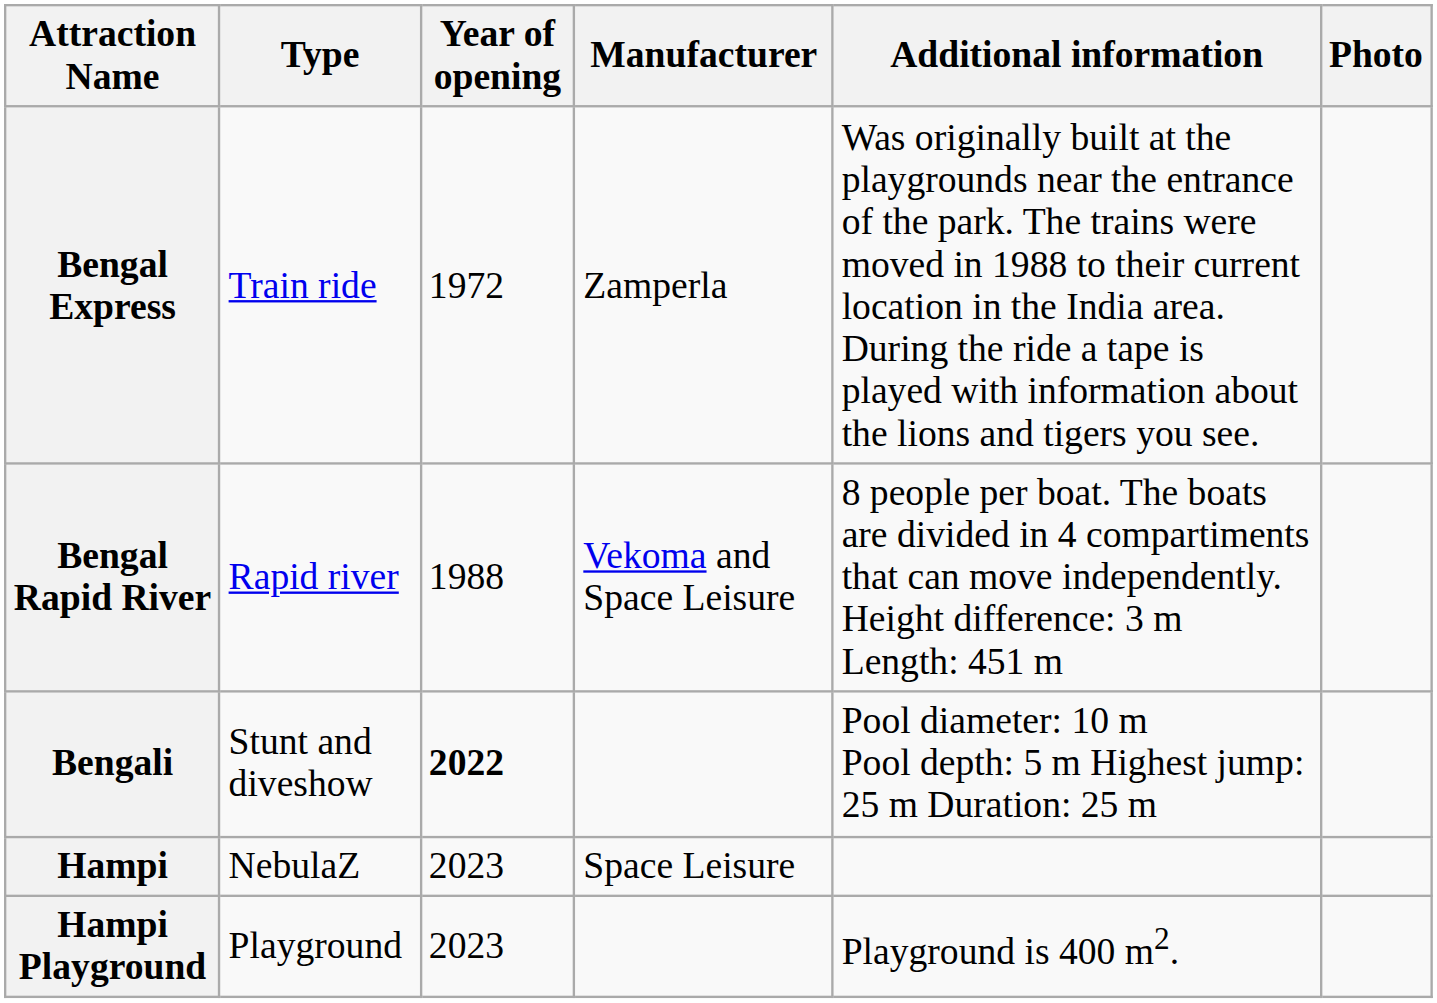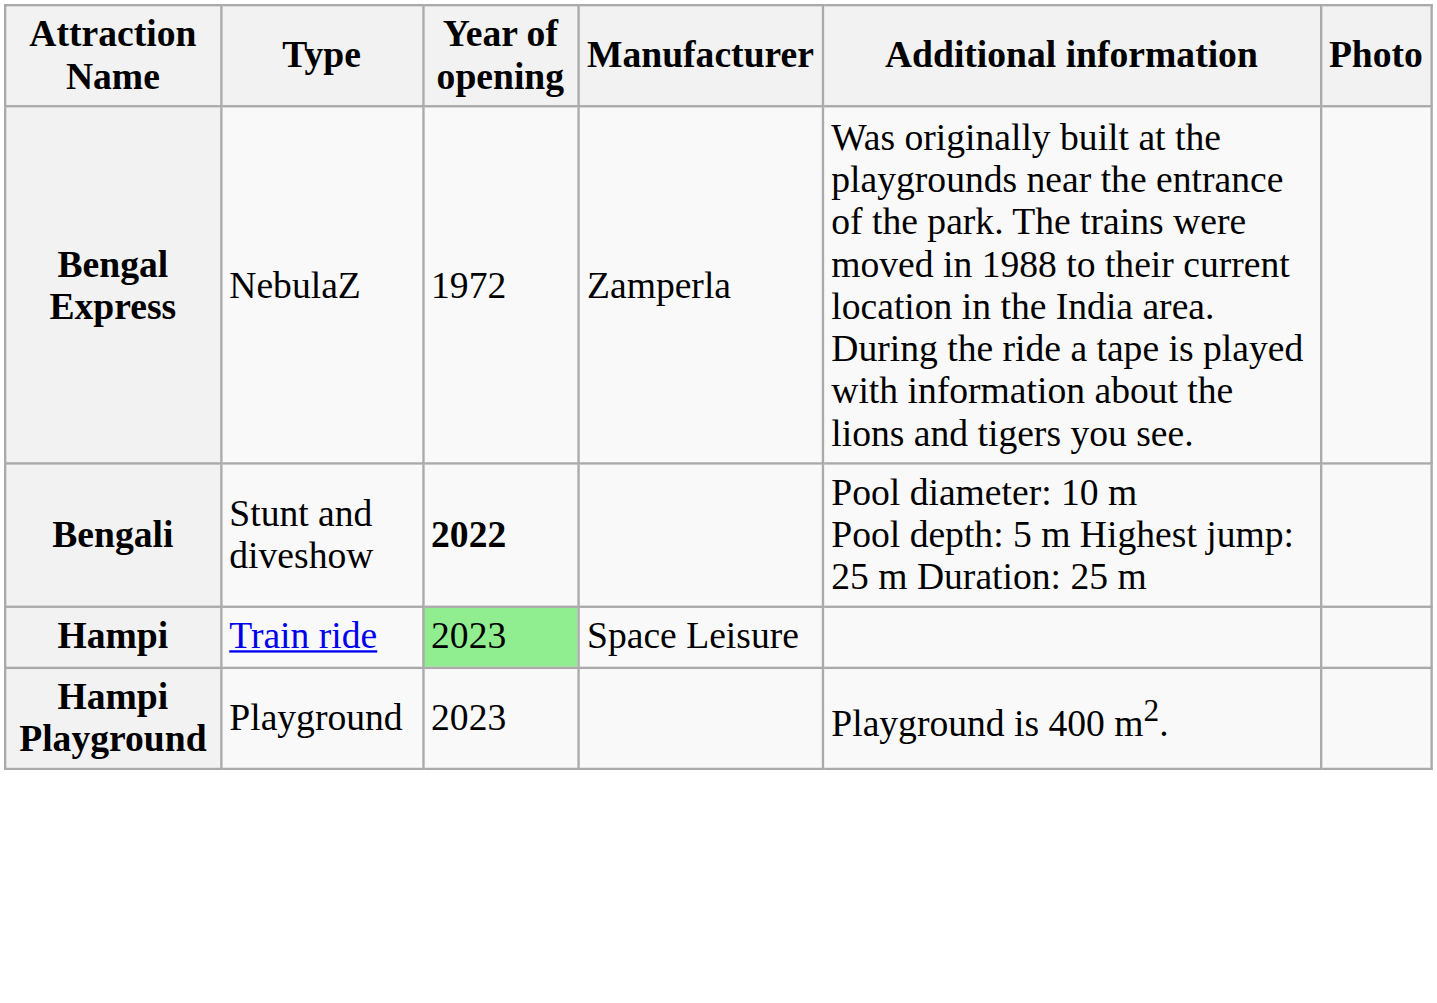(303, 284) Train ride -> (295, 284) NebulaZ
- row: (113, 576)
(294, 865) NebulaZ -> (303, 636) Train ride
(466, 865) no background -> (469, 636) lightgreen background
